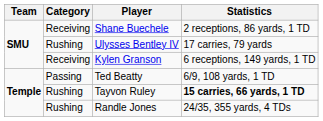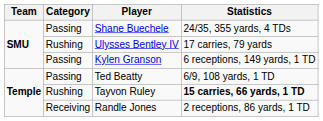(68, 28) Receiving -> (64, 28) Passing
(247, 28) 2 receptions, 86 yards, 1 TD -> (237, 28) 24/35, 355 yards, 4 TDs
(68, 60) Receiving -> (64, 60) Passing
(64, 108) Rushing -> (68, 108) Receiving
(237, 108) 24/35, 355 yards, 4 TDs -> (247, 108) 2 receptions, 86 yards, 1 TD
